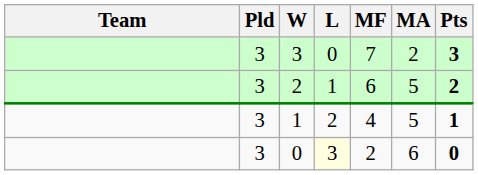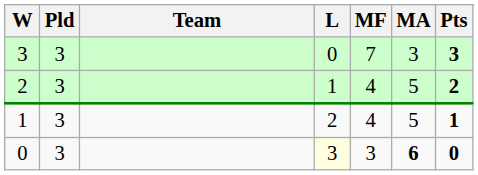columns swapped: (122, 20) <-> (297, 20)
(413, 53) 2 -> (413, 53) 3
(371, 86) 6 -> (371, 86) 4
(371, 153) 2 -> (371, 153) 3
(413, 153) normal -> (413, 153) bold
